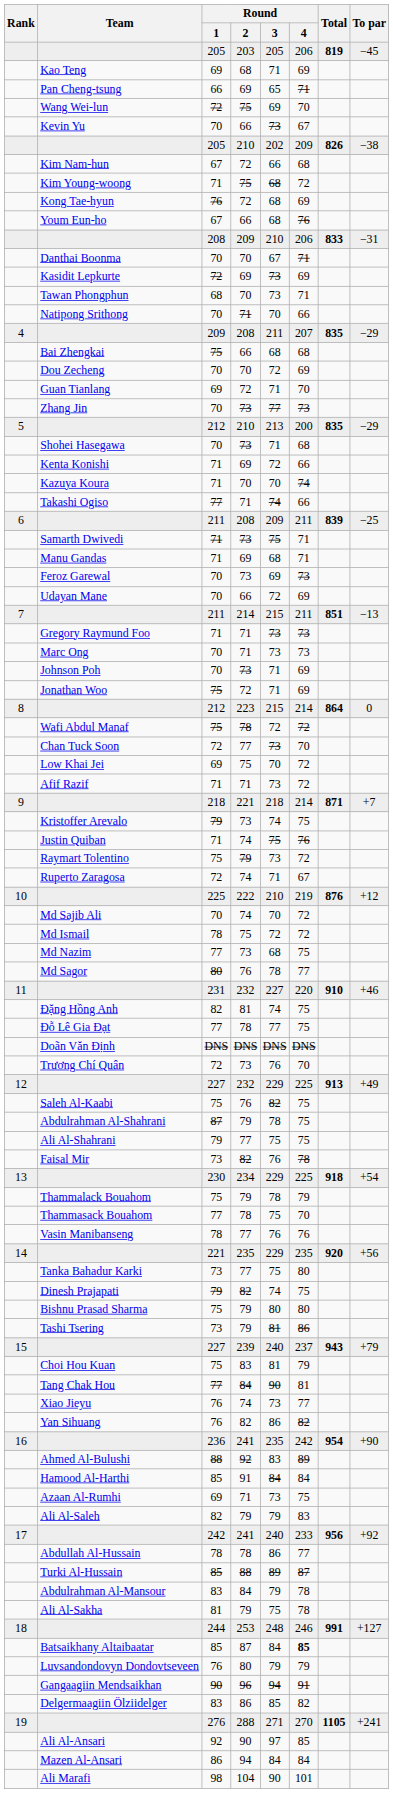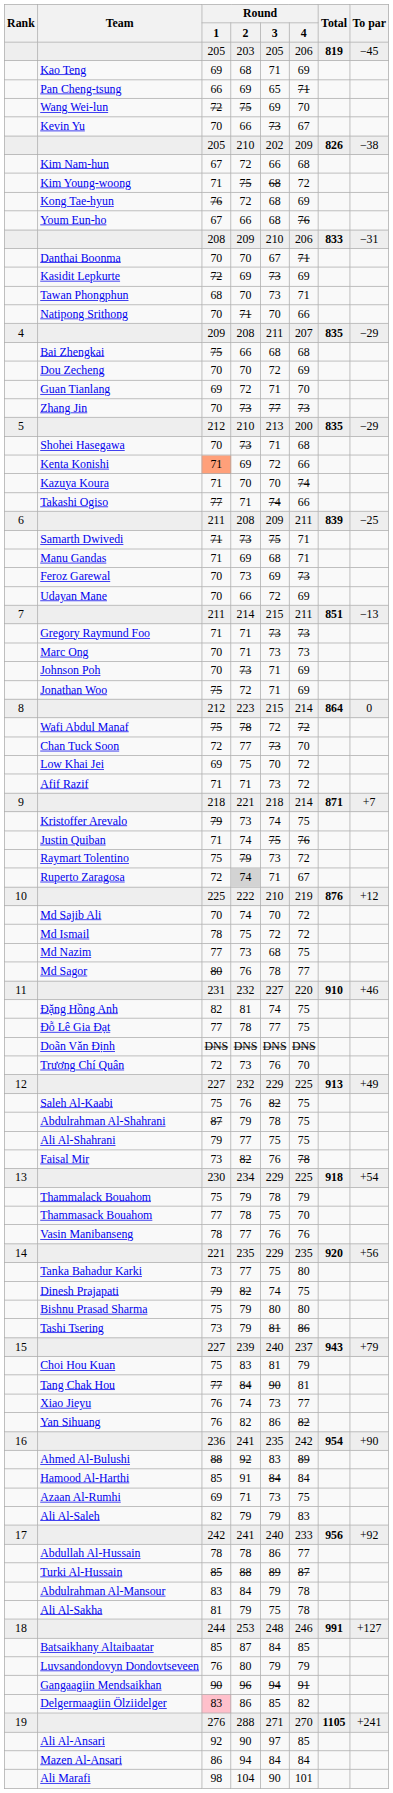(216, 464) no background -> (216, 464) lightsalmon background
(245, 877) no background -> (245, 877) lightgrey background
(304, 1647) bold -> (304, 1647) normal
(216, 1703) no background -> (216, 1703) pink background
